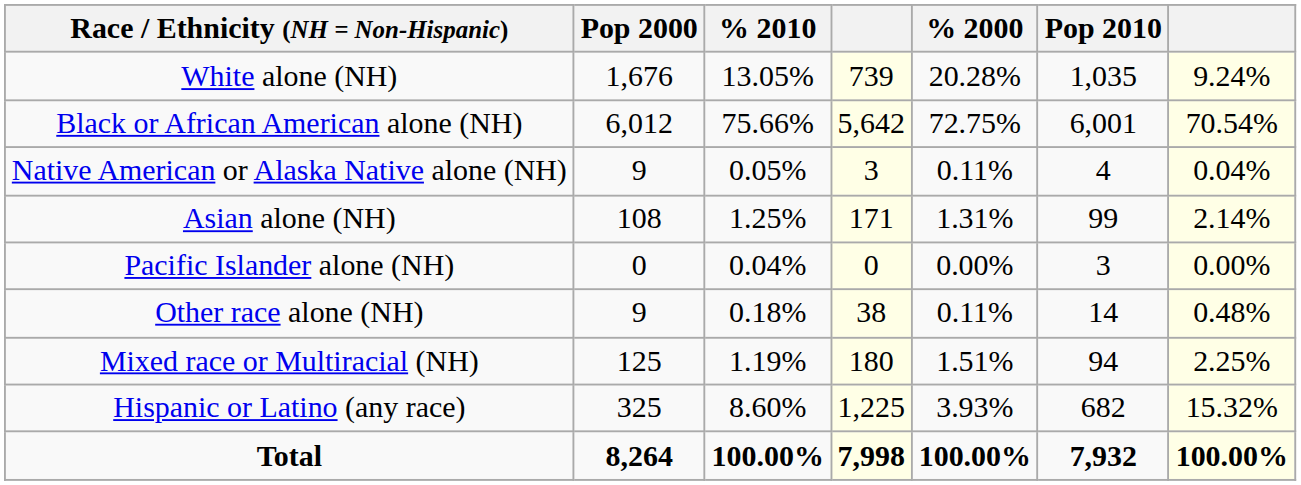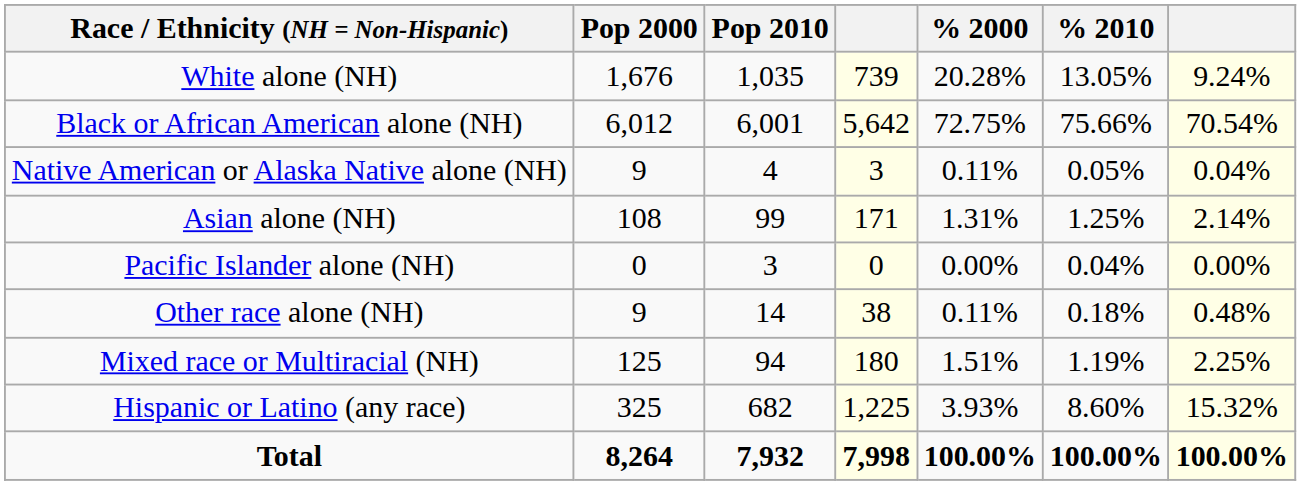columns swapped: (1103, 28) <-> (768, 28)
